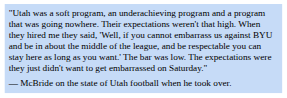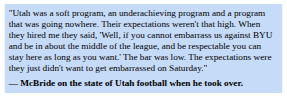(120, 83) normal -> (126, 83) bold
